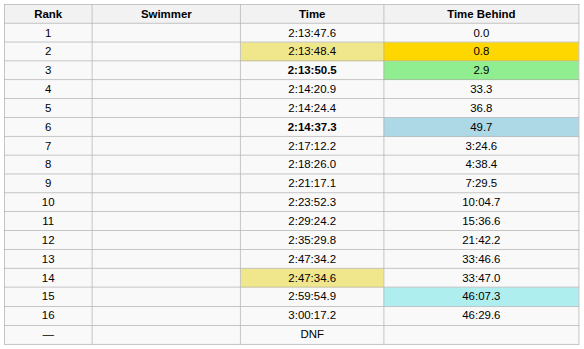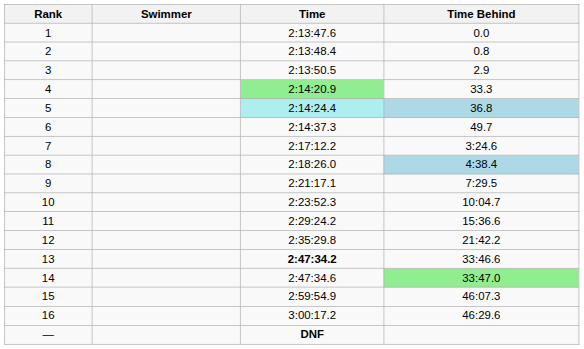(312, 51) khaki background -> (312, 51) no background
(481, 51) gold background -> (481, 51) no background
(312, 70) bold -> (312, 70) normal
(481, 70) lightgreen background -> (481, 70) no background
(312, 89) no background -> (312, 89) lightgreen background
(312, 107) no background -> (312, 107) paleturquoise background
(481, 107) no background -> (481, 107) lightblue background
(312, 126) bold -> (312, 126) normal
(481, 126) lightblue background -> (481, 126) no background
(481, 164) no background -> (481, 164) lightblue background
(312, 258) normal -> (312, 258) bold
(312, 277) khaki background -> (312, 277) no background
(481, 277) no background -> (481, 277) lightgreen background
(481, 296) paleturquoise background -> (481, 296) no background
(312, 334) normal -> (312, 334) bold
